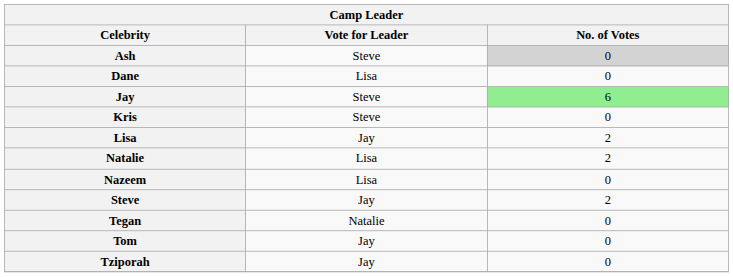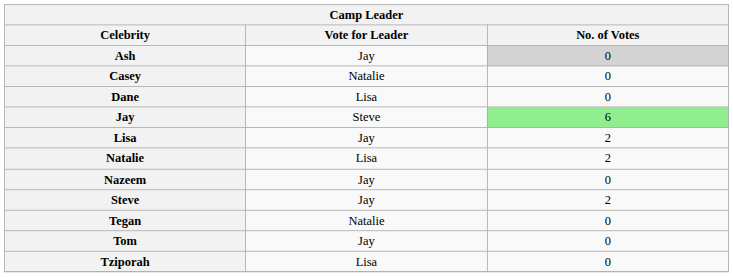(366, 56) Steve -> (366, 56) Jay
+ row: (125, 76)
- row: (125, 117)
(366, 179) Lisa -> (366, 179) Jay
(366, 261) Jay -> (366, 261) Lisa
